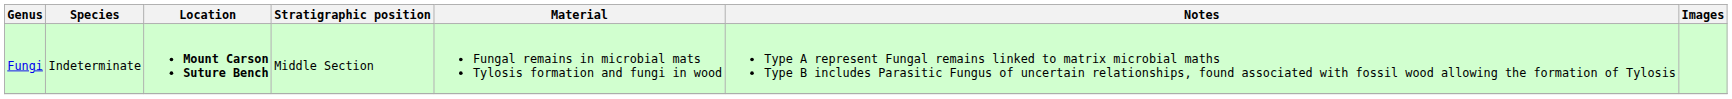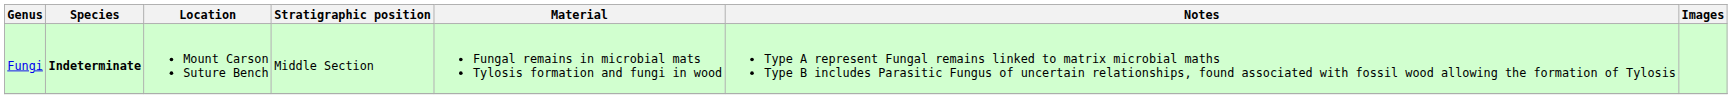(95, 66) normal -> (95, 66) bold
(208, 66) bold -> (208, 66) normal
